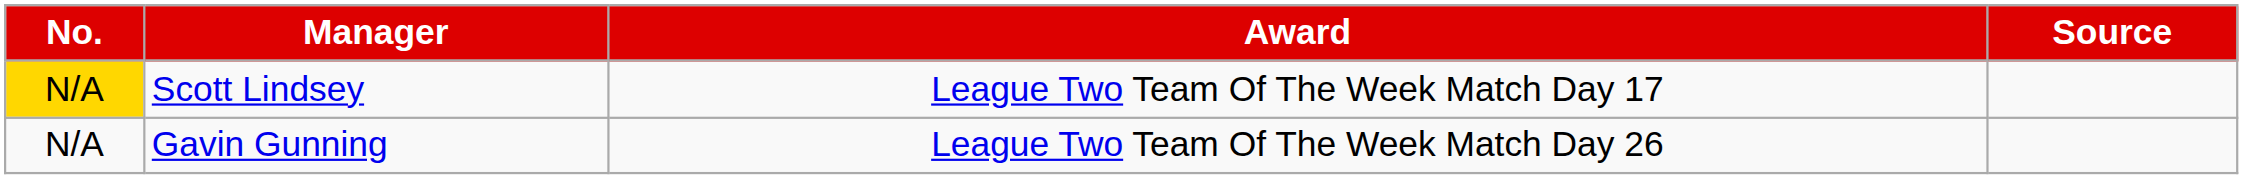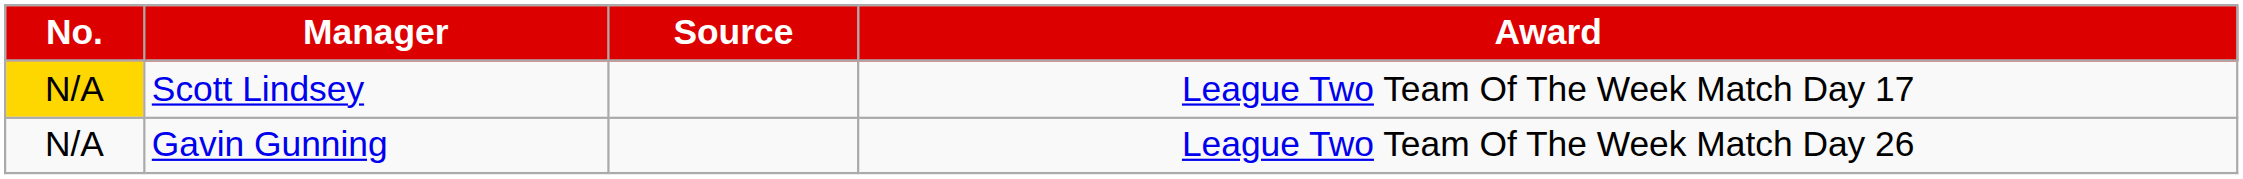columns swapped: (1297, 32) <-> (2112, 32)
